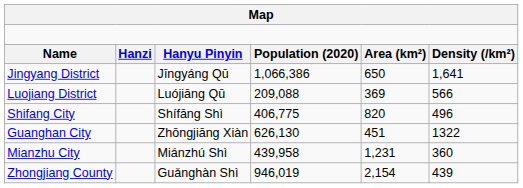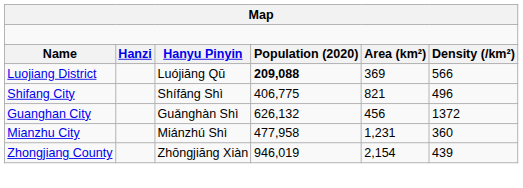- row: (53, 74)
(277, 94) normal -> (277, 74) bold
(375, 114) 820 -> (375, 94) 821
(203, 133) Zhōngjiāng Xiàn -> (198, 114) Guǎnghàn Shì
(277, 133) 626,130 -> (277, 114) 626,132
(375, 133) 451 -> (375, 114) 456
(446, 133) 1322 -> (446, 114) 1372
(277, 153) 439,958 -> (277, 133) 477,958
(198, 173) Guǎnghàn Shì -> (203, 153) Zhōngjiāng Xiàn
